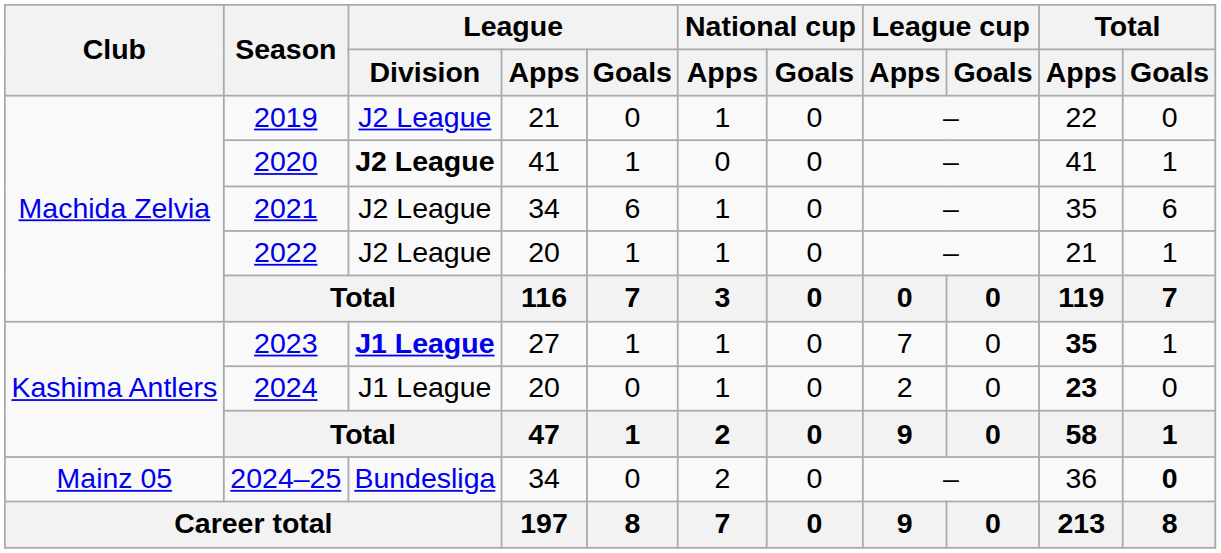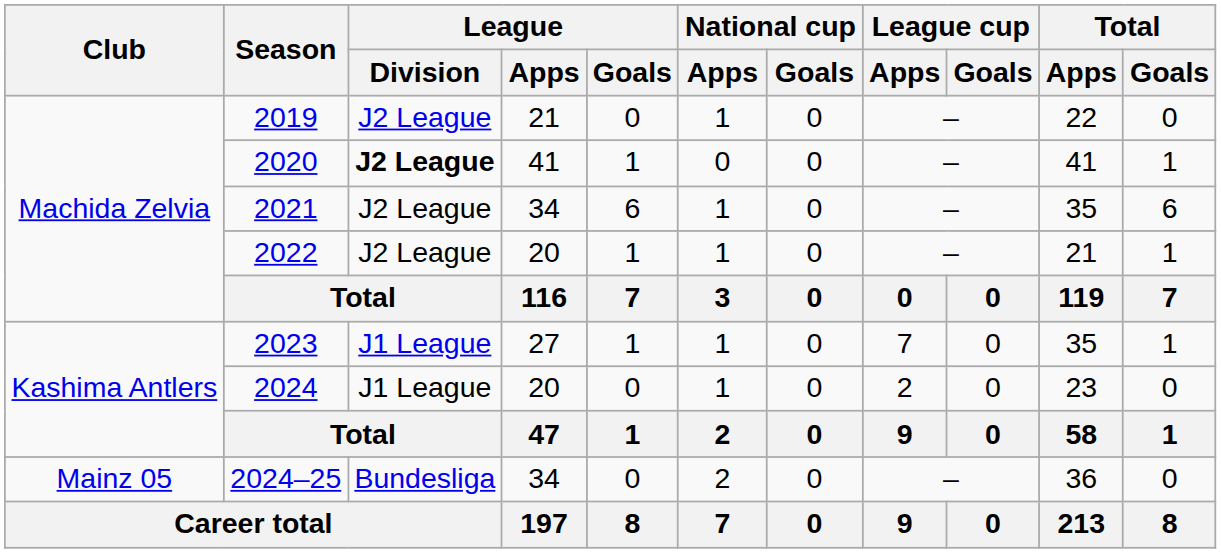(425, 343) bold -> (425, 343) normal
(1081, 343) bold -> (1081, 343) normal
(1081, 388) bold -> (1081, 388) normal
(1170, 478) bold -> (1170, 478) normal
